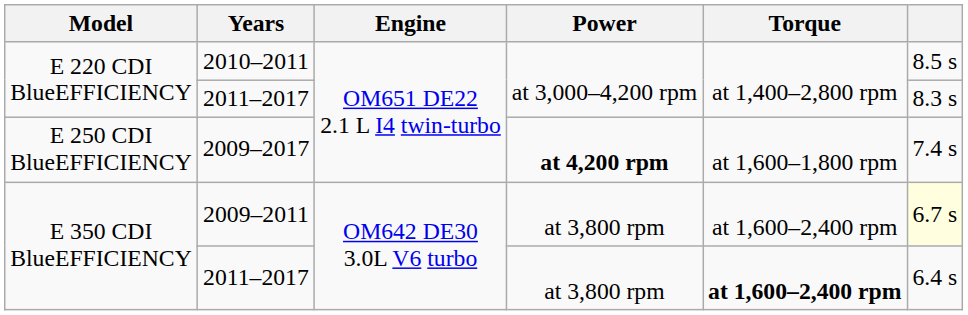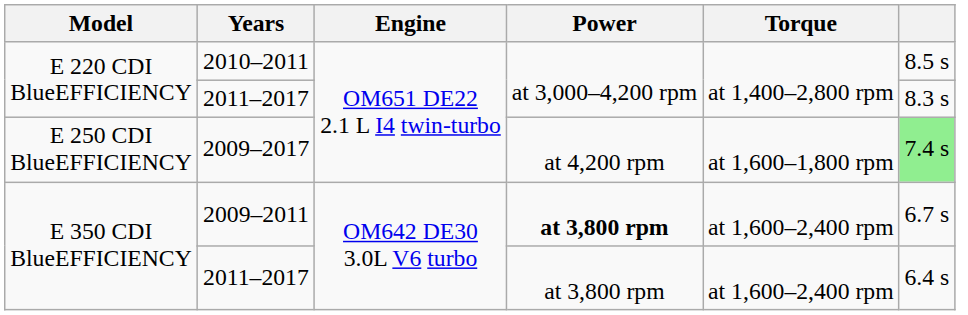(604, 162) bold -> (604, 162) normal
(935, 149) no background -> (927, 149) lightgreen background
(604, 226) normal -> (604, 226) bold
(935, 213) lightyellow background -> (927, 213) no background
(805, 290) bold -> (801, 290) normal
